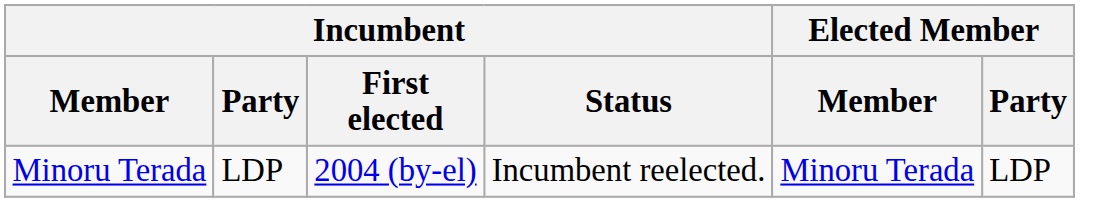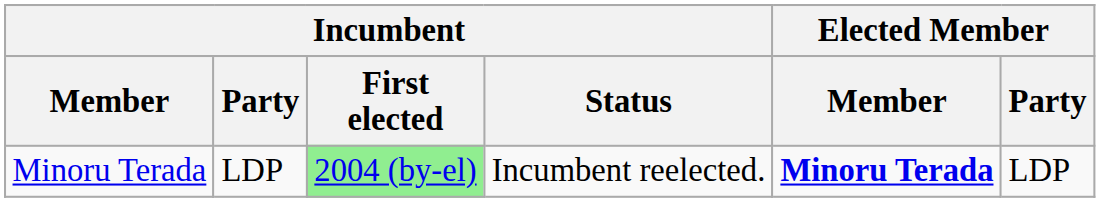(395, 170) no background -> (395, 170) lightgreen background
(877, 170) normal -> (887, 170) bold
